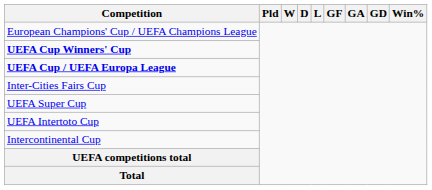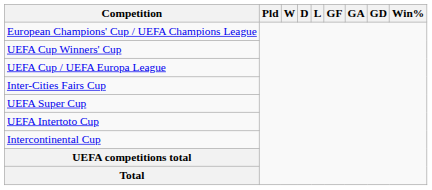(69, 49) bold -> (64, 49) normal
(91, 67) bold -> (86, 67) normal
